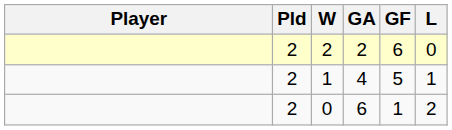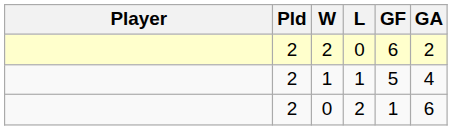columns swapped: (431, 19) <-> (362, 19)
